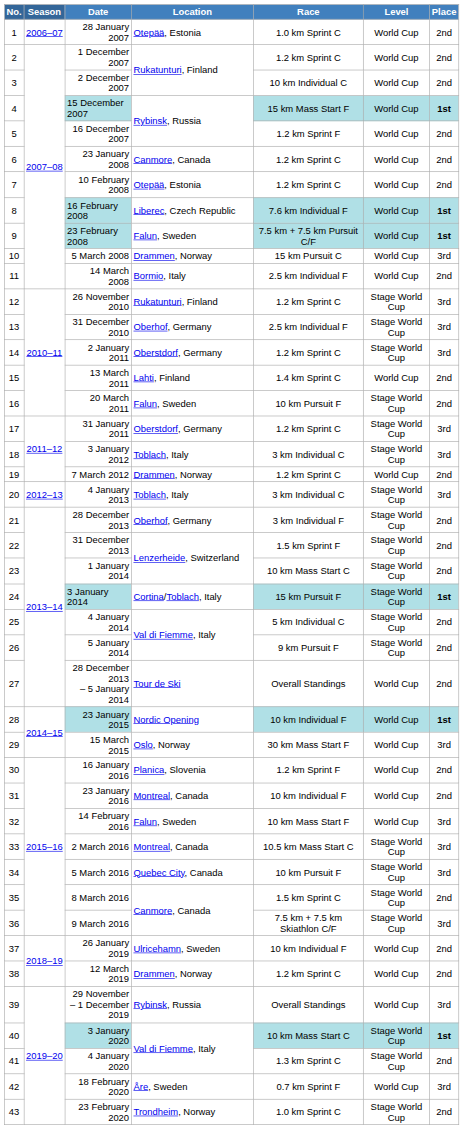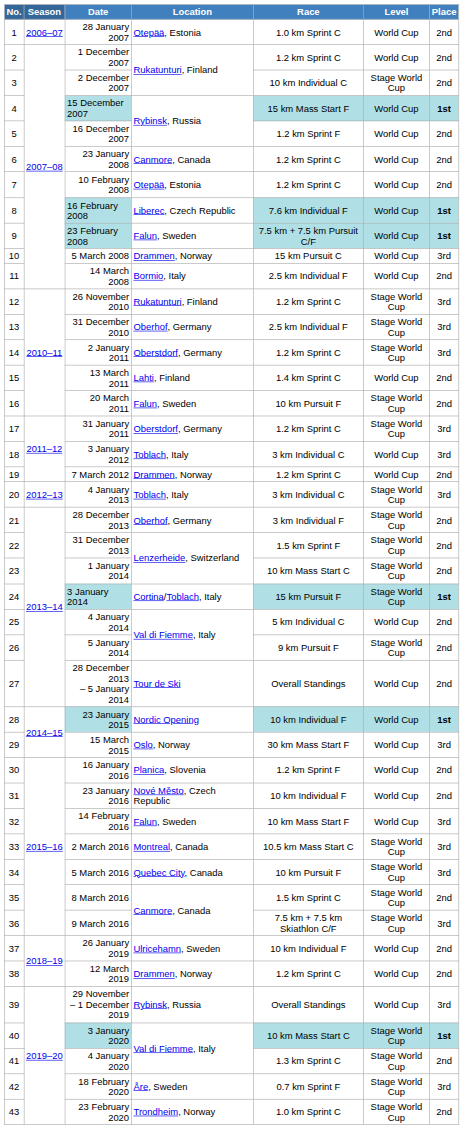(396, 83) World Cup -> (396, 83) Stage World Cup
(396, 454) Stage World Cup -> (396, 454) World Cup
(396, 622) Stage World Cup -> (396, 622) World Cup
(171, 796) Montreal, Canada -> (175, 796) Nové Město, Czech Republic
(396, 1086) World Cup -> (396, 1086) Stage World Cup
